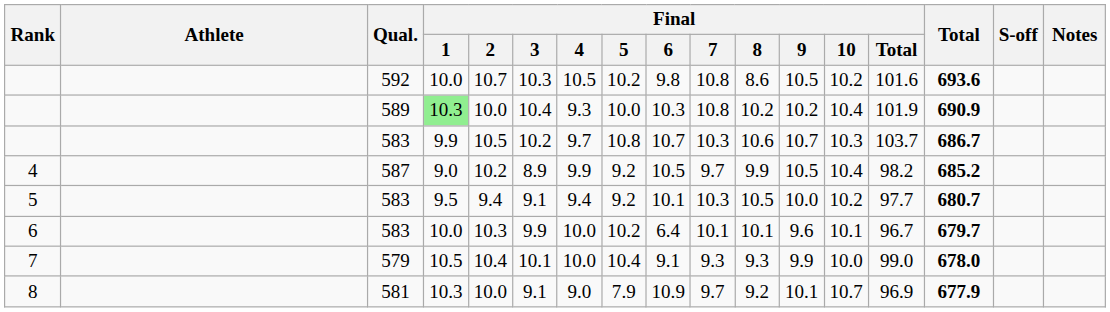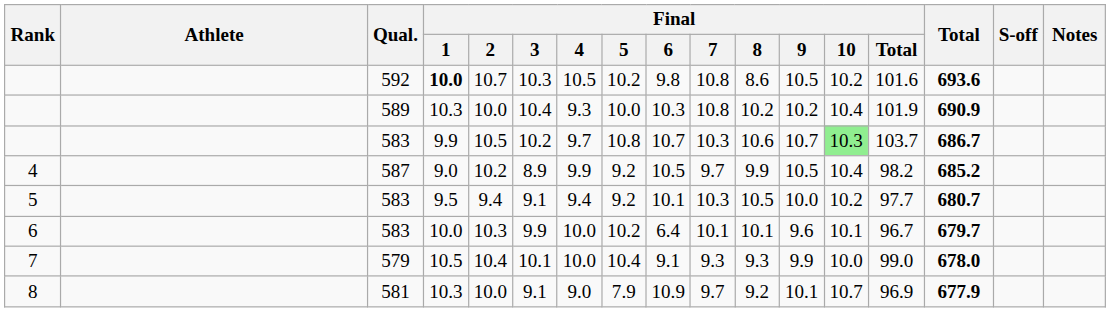(446, 79) normal -> (446, 79) bold
(446, 110) lightgreen background -> (446, 110) no background
(846, 140) no background -> (846, 140) lightgreen background
